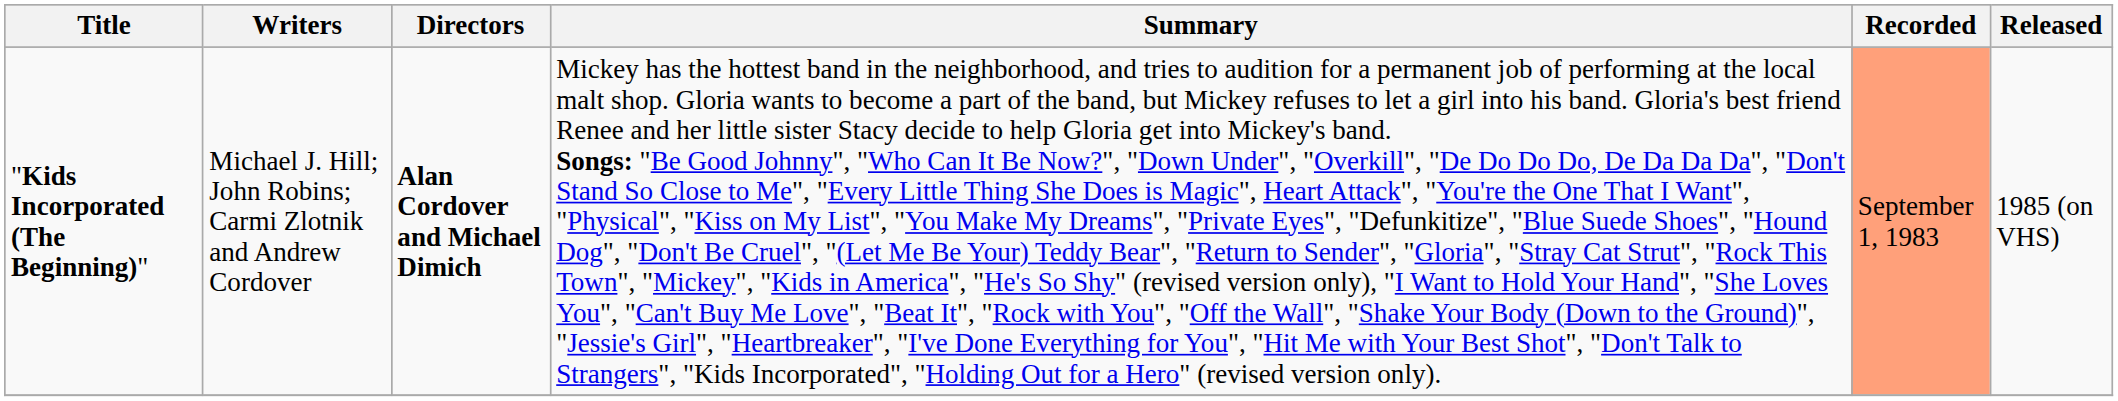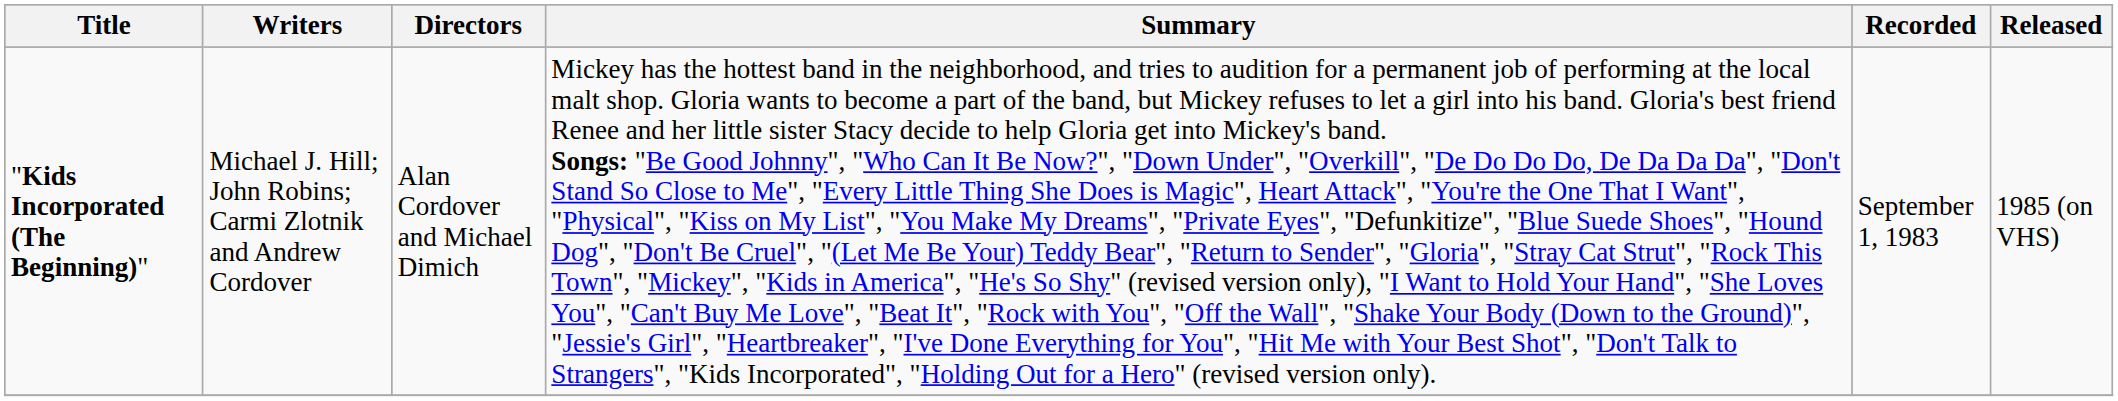(469, 220) bold -> (465, 220) normal
(1916, 220) lightsalmon background -> (1916, 220) no background
